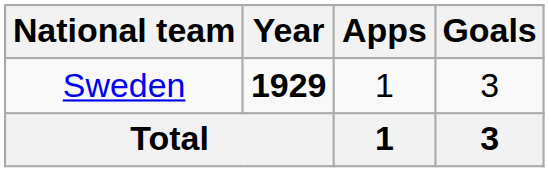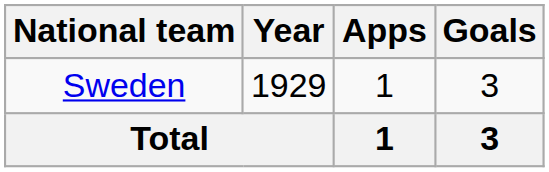(289, 85) bold -> (289, 85) normal
